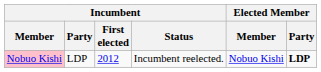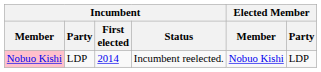(108, 59) 2012 -> (108, 59) 2014
(299, 59) bold -> (299, 59) normal
